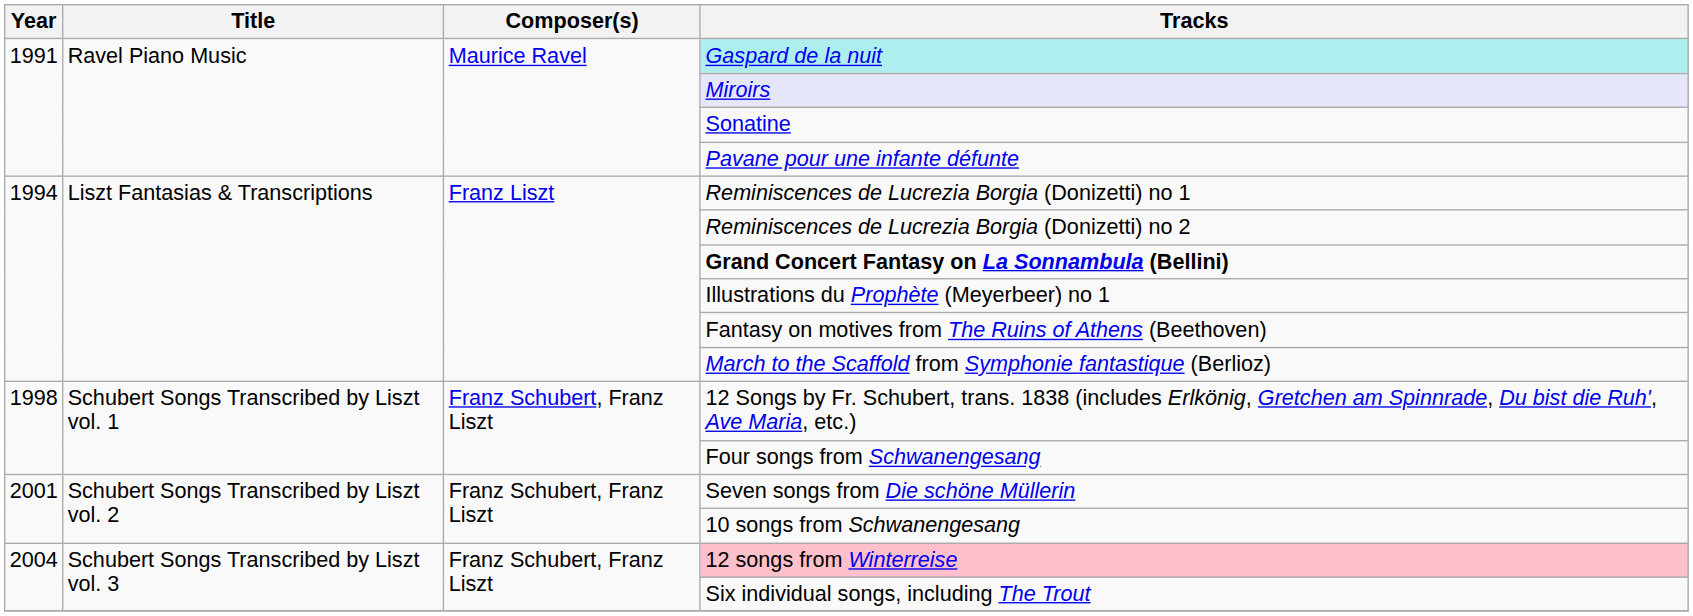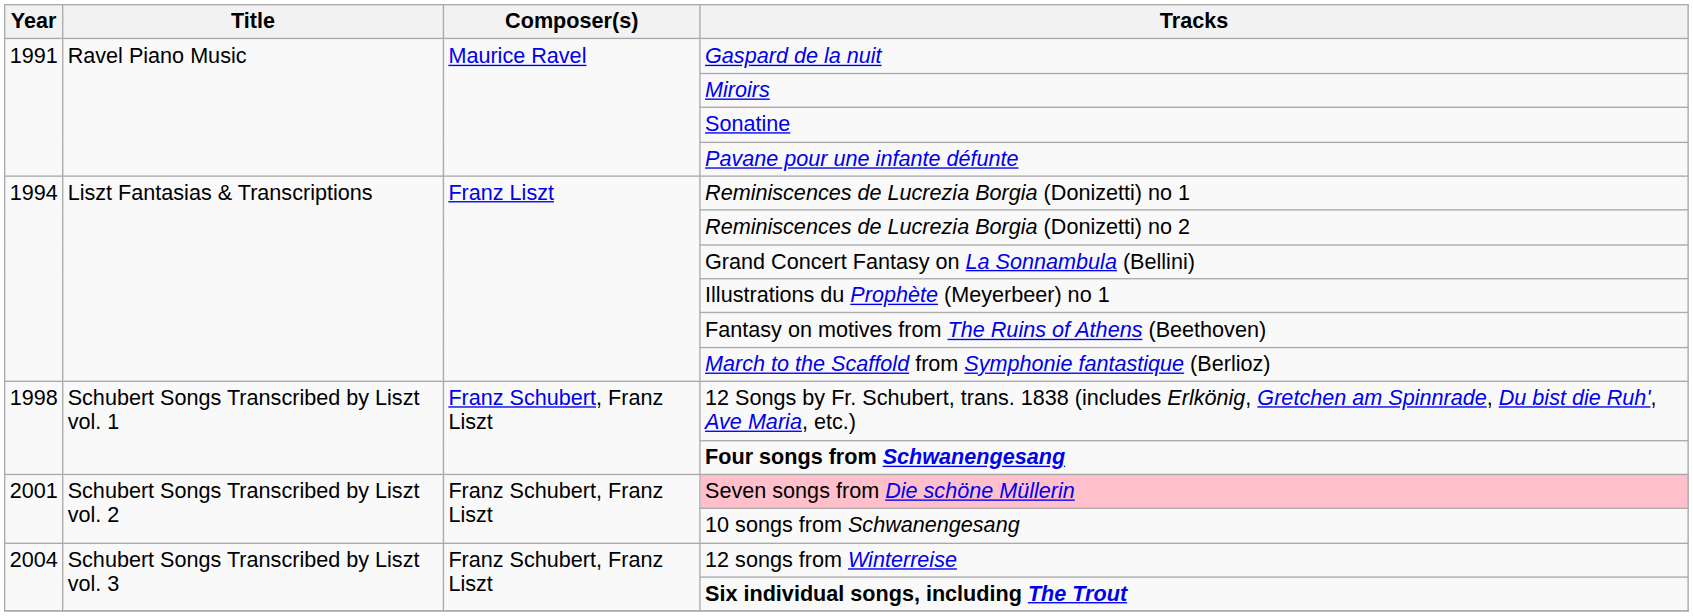(794, 55) paleturquoise background -> (793, 55) no background
(738, 90) lavender background -> (737, 90) no background
(967, 261) bold -> (950, 261) normal
(873, 457) normal -> (885, 457) bold
(890, 491) no background -> (890, 491) pink background
(831, 559) pink background -> (831, 559) no background
(898, 594) normal -> (916, 594) bold
